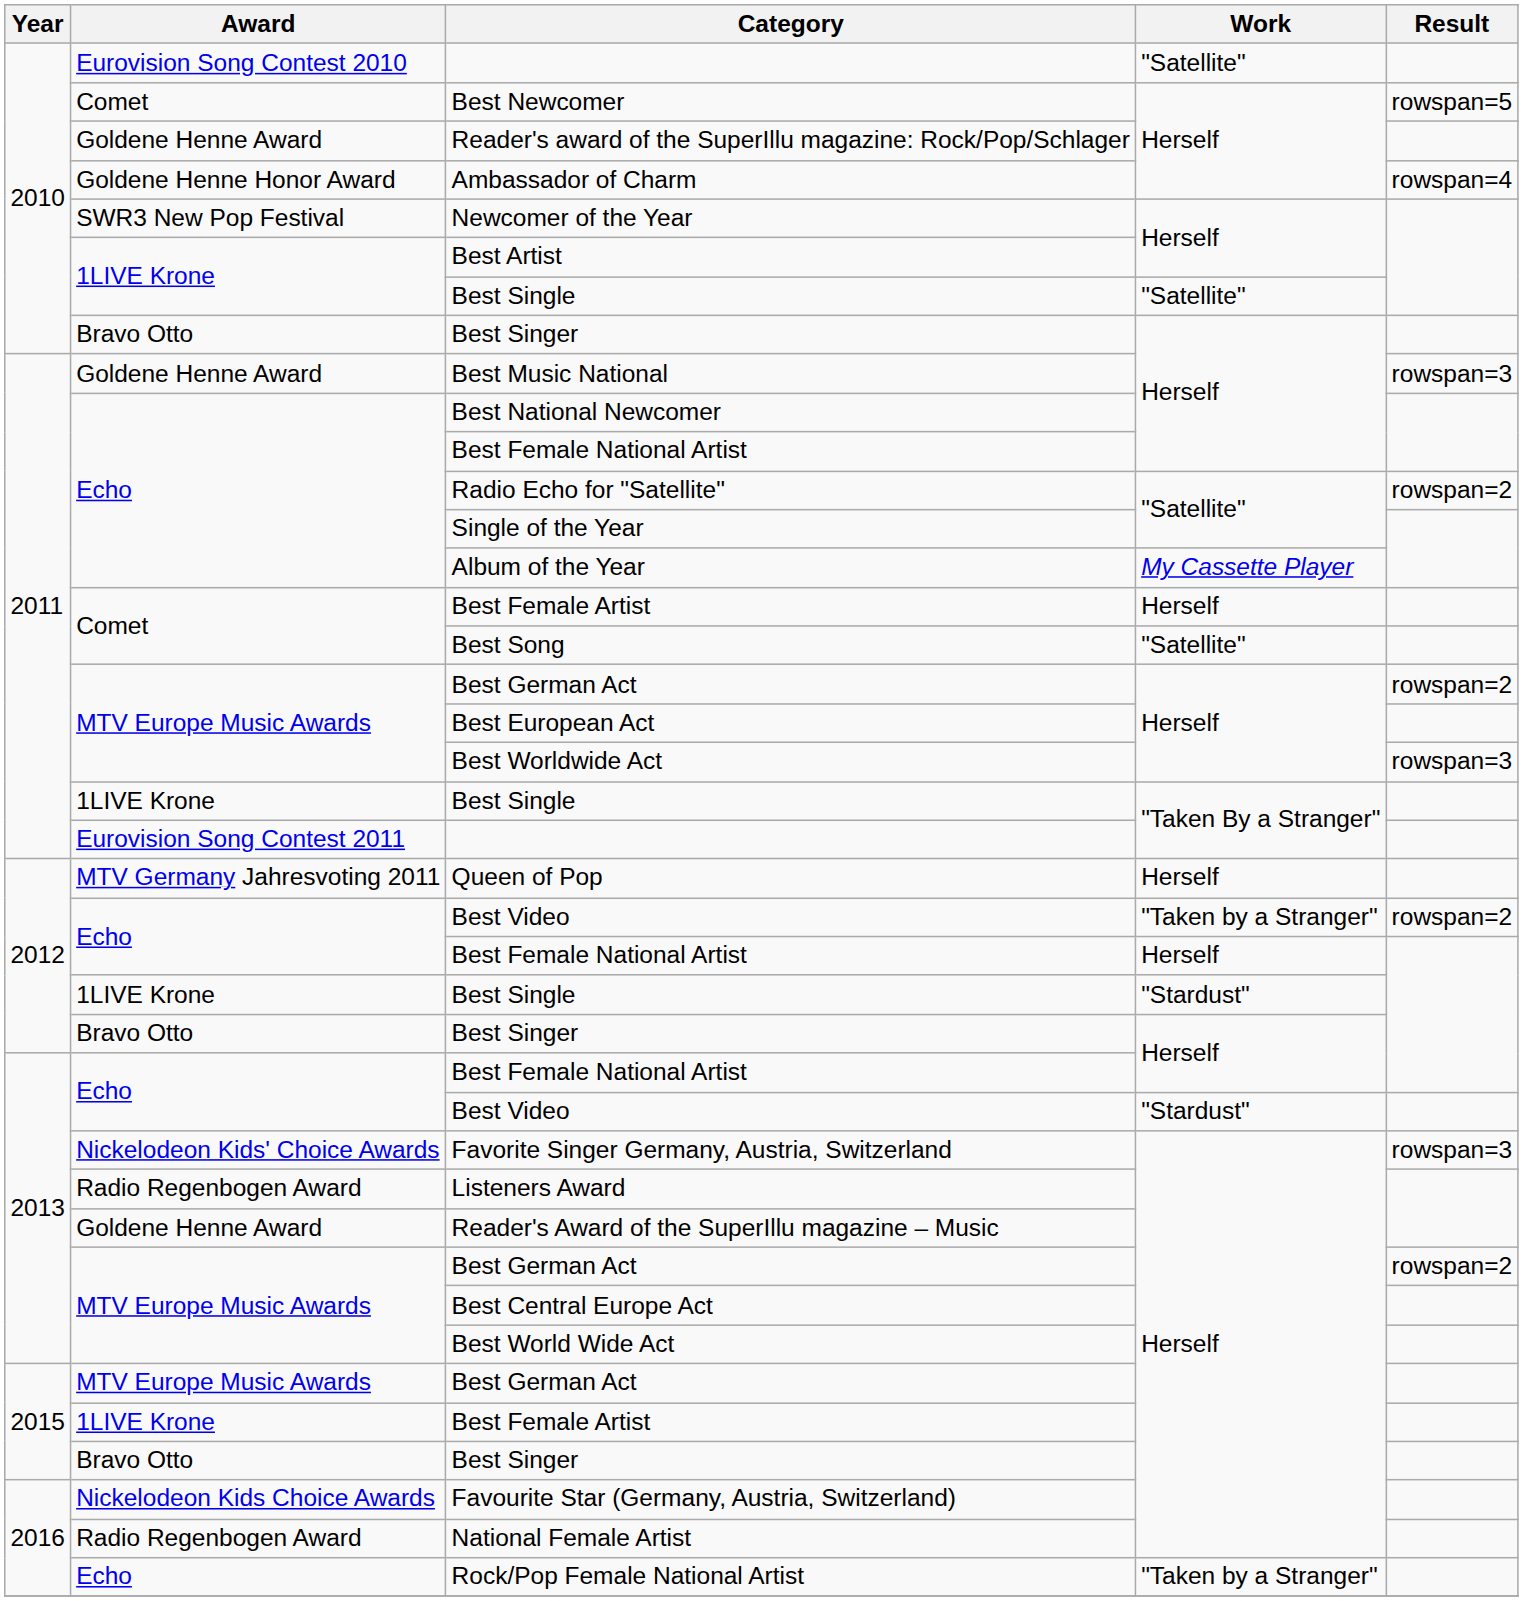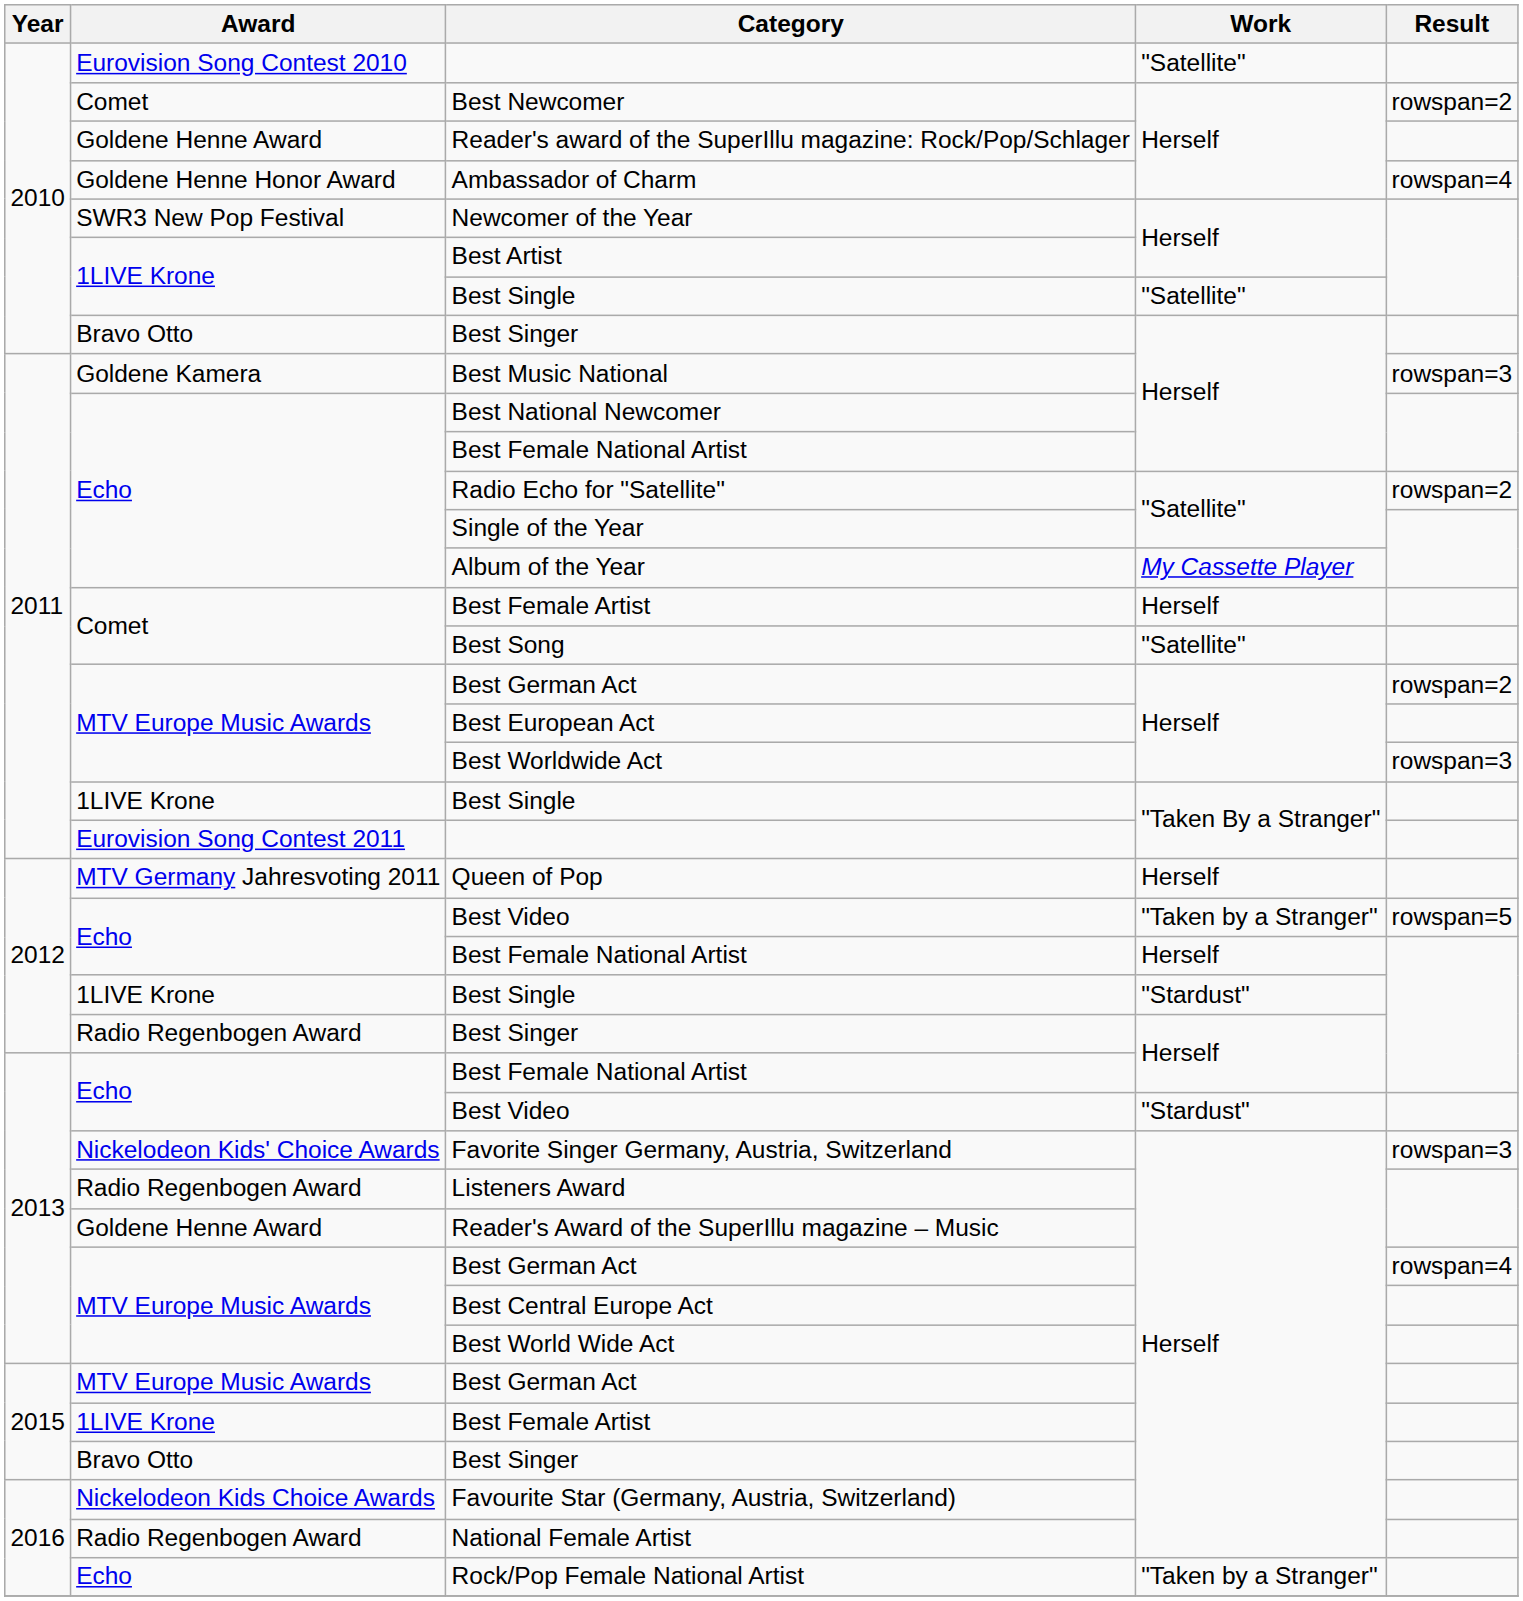(1452, 101) rowspan=5 -> (1452, 101) rowspan=2
(199, 373) Goldene Henne Award -> (169, 373) Goldene Kamera
(1452, 916) rowspan=2 -> (1452, 916) rowspan=5
(135, 1033) Bravo Otto -> (219, 1033) Radio Regenbogen Award
(1452, 1266) rowspan=2 -> (1452, 1266) rowspan=4
